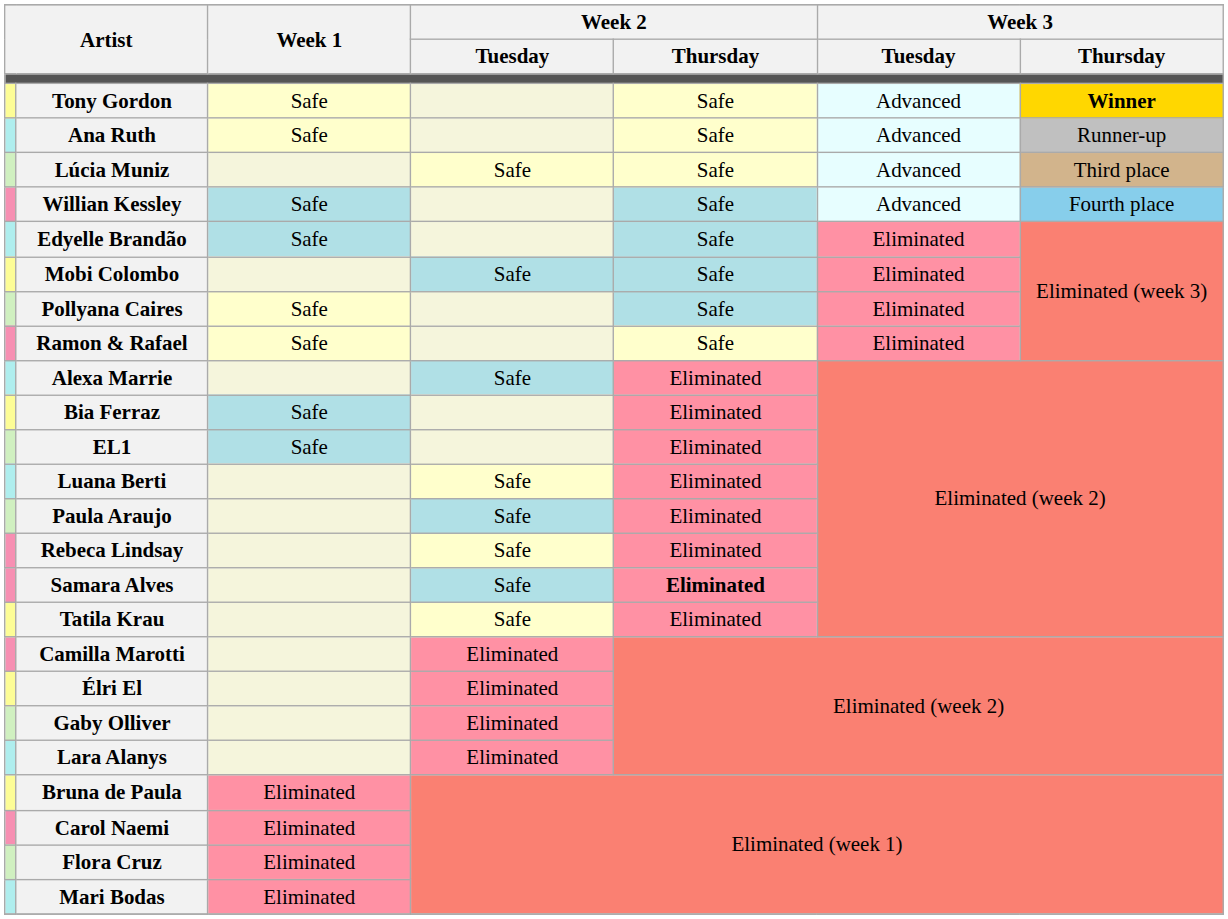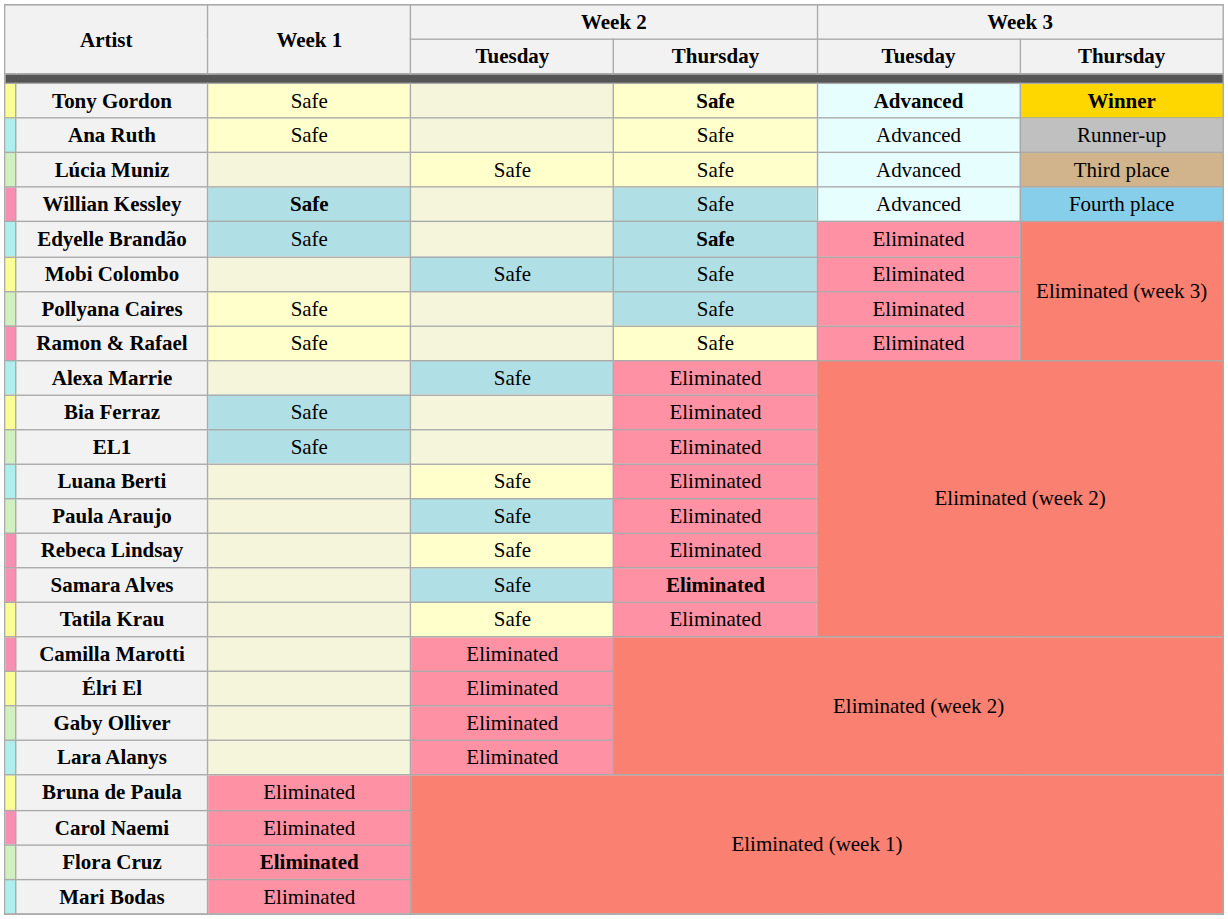(715, 100) normal -> (715, 100) bold
(918, 100) normal -> (918, 100) bold
(309, 204) normal -> (309, 204) bold
(715, 239) normal -> (715, 239) bold
(309, 861) normal -> (309, 861) bold
